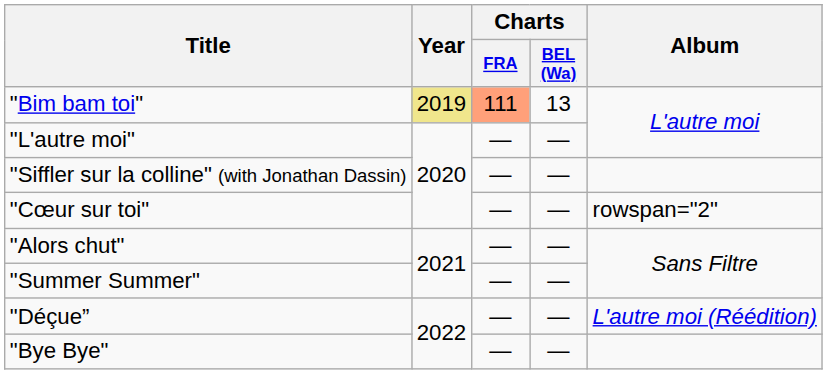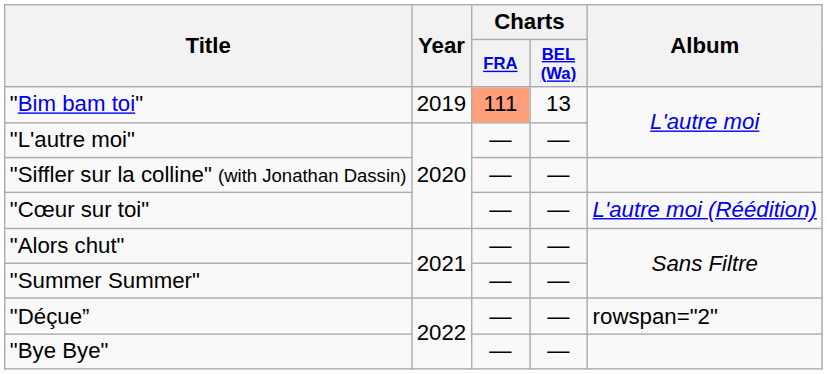(441, 104) khaki background -> (441, 104) no background
(655, 210) rowspan="2" -> (705, 210) L'autre moi (Réédition)
(705, 315) L'autre moi (Réédition) -> (655, 315) rowspan="2"
